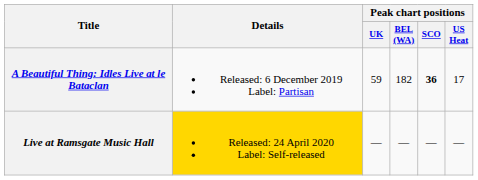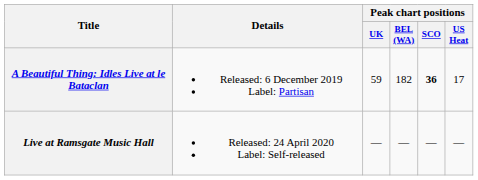(268, 149) gold background -> (268, 149) no background
